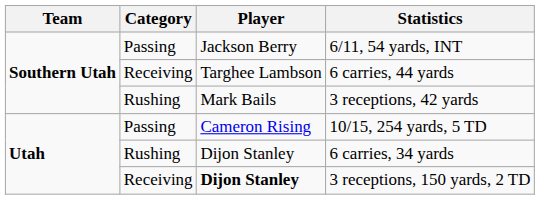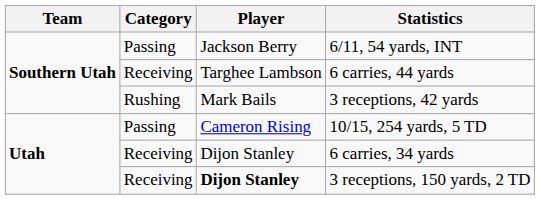(152, 153) Rushing -> (158, 153) Receiving
